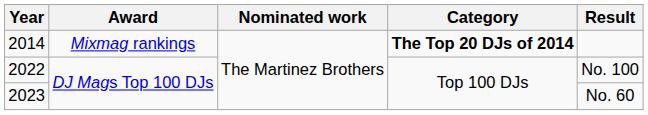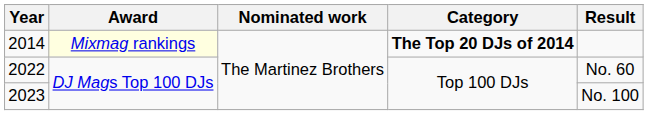(133, 43) no background -> (133, 43) lightyellow background
(610, 69) No. 100 -> (610, 69) No. 60
(610, 95) No. 60 -> (610, 95) No. 100
